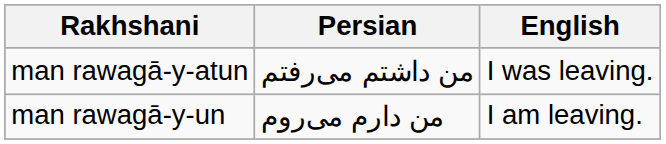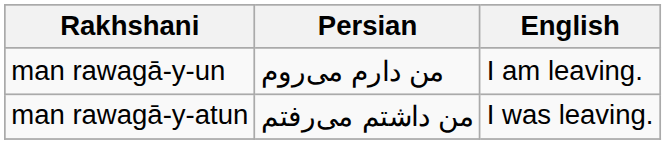rows swapped: (118, 116) <-> (130, 70)
